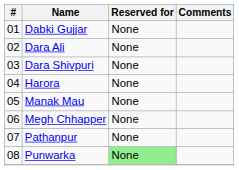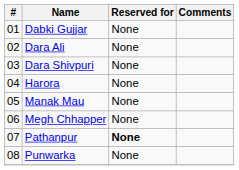(125, 137) normal -> (126, 137) bold
(125, 155) lightgreen background -> (125, 155) no background
